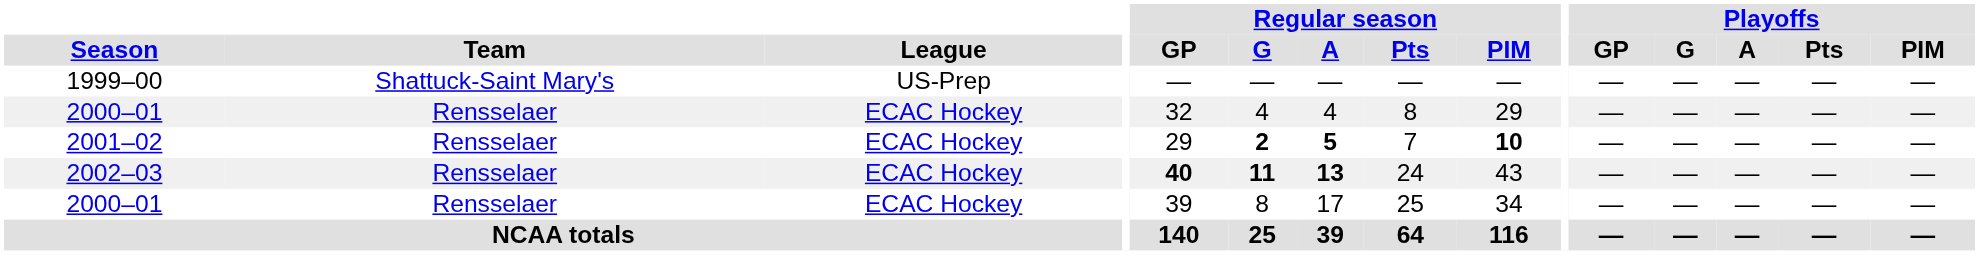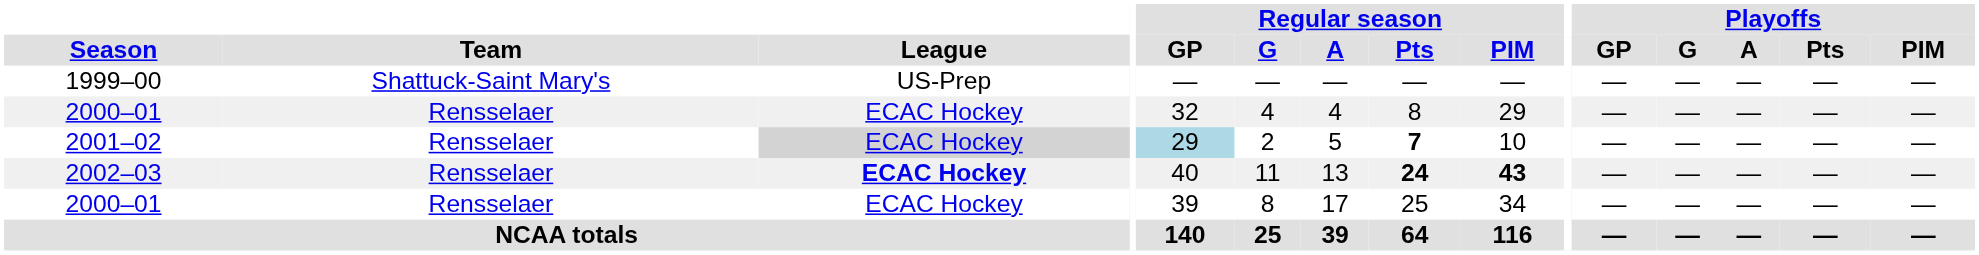(944, 142) no background -> (944, 142) lightgrey background
(1179, 142) no background -> (1185, 142) lightblue background
(1262, 142) bold -> (1268, 142) normal
(1330, 142) bold -> (1335, 142) normal
(1410, 142) normal -> (1415, 142) bold
(1509, 142) bold -> (1512, 142) normal
(944, 173) normal -> (944, 173) bold
(1179, 173) bold -> (1185, 173) normal
(1262, 173) bold -> (1268, 173) normal
(1330, 173) bold -> (1335, 173) normal
(1410, 173) normal -> (1415, 173) bold
(1509, 173) normal -> (1512, 173) bold
